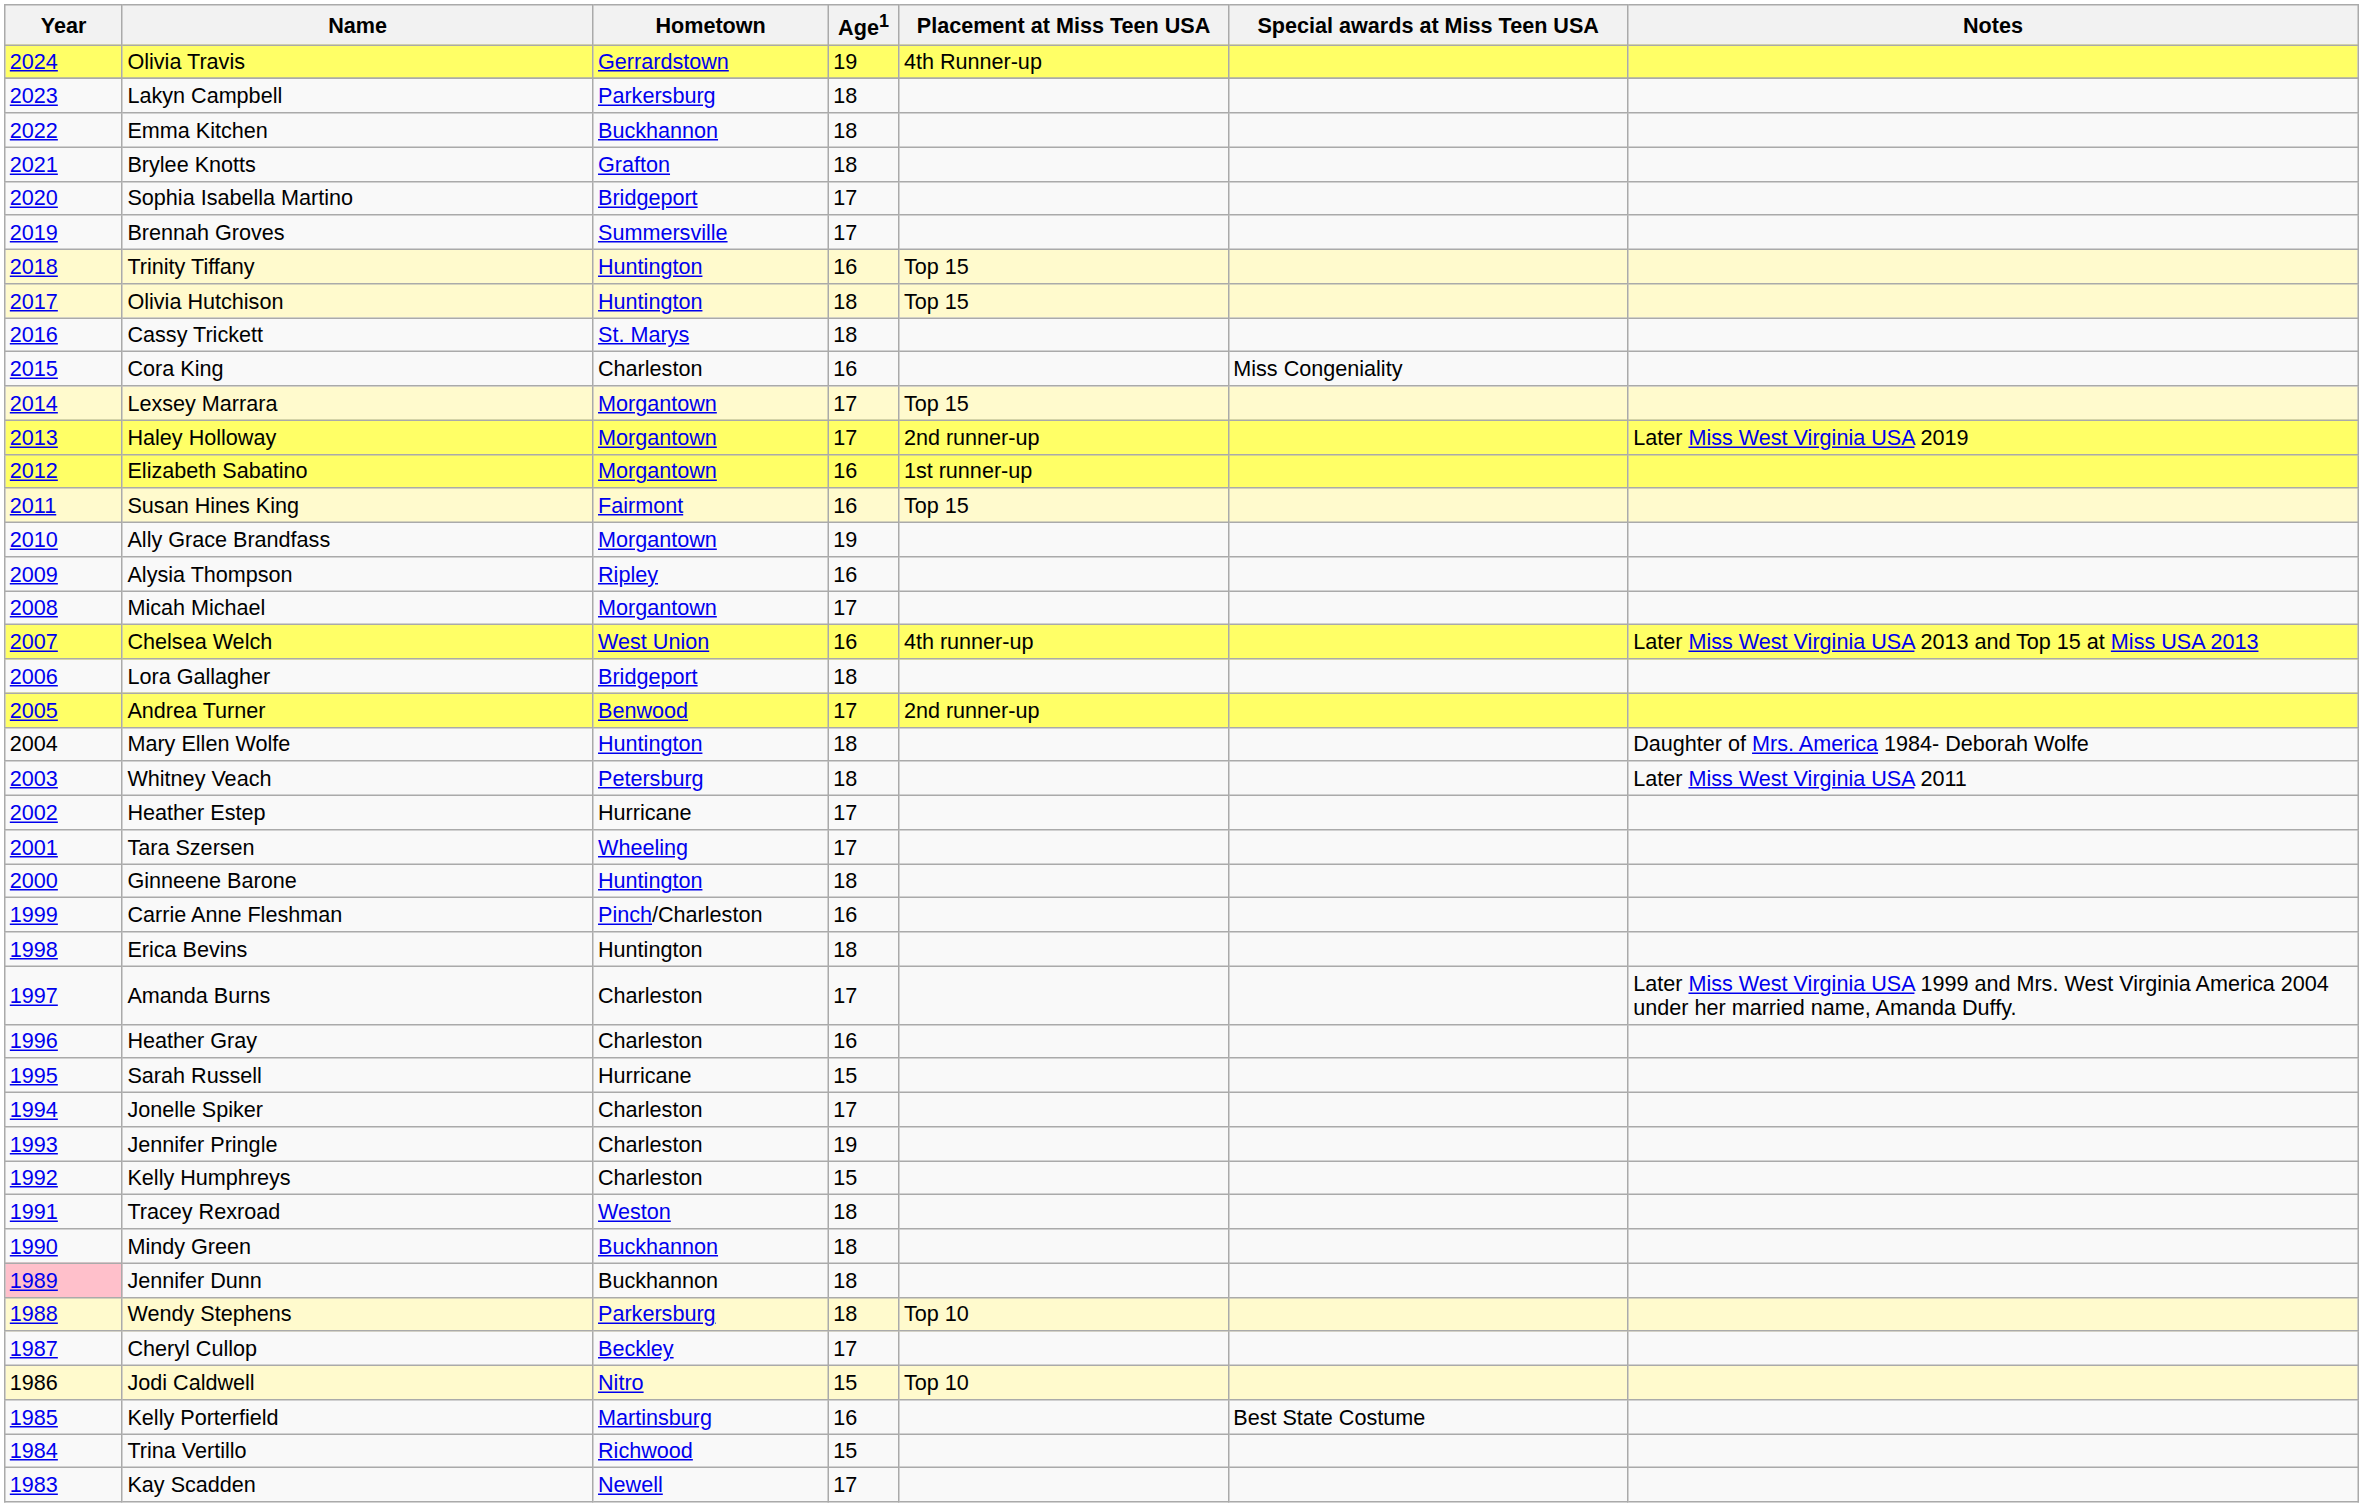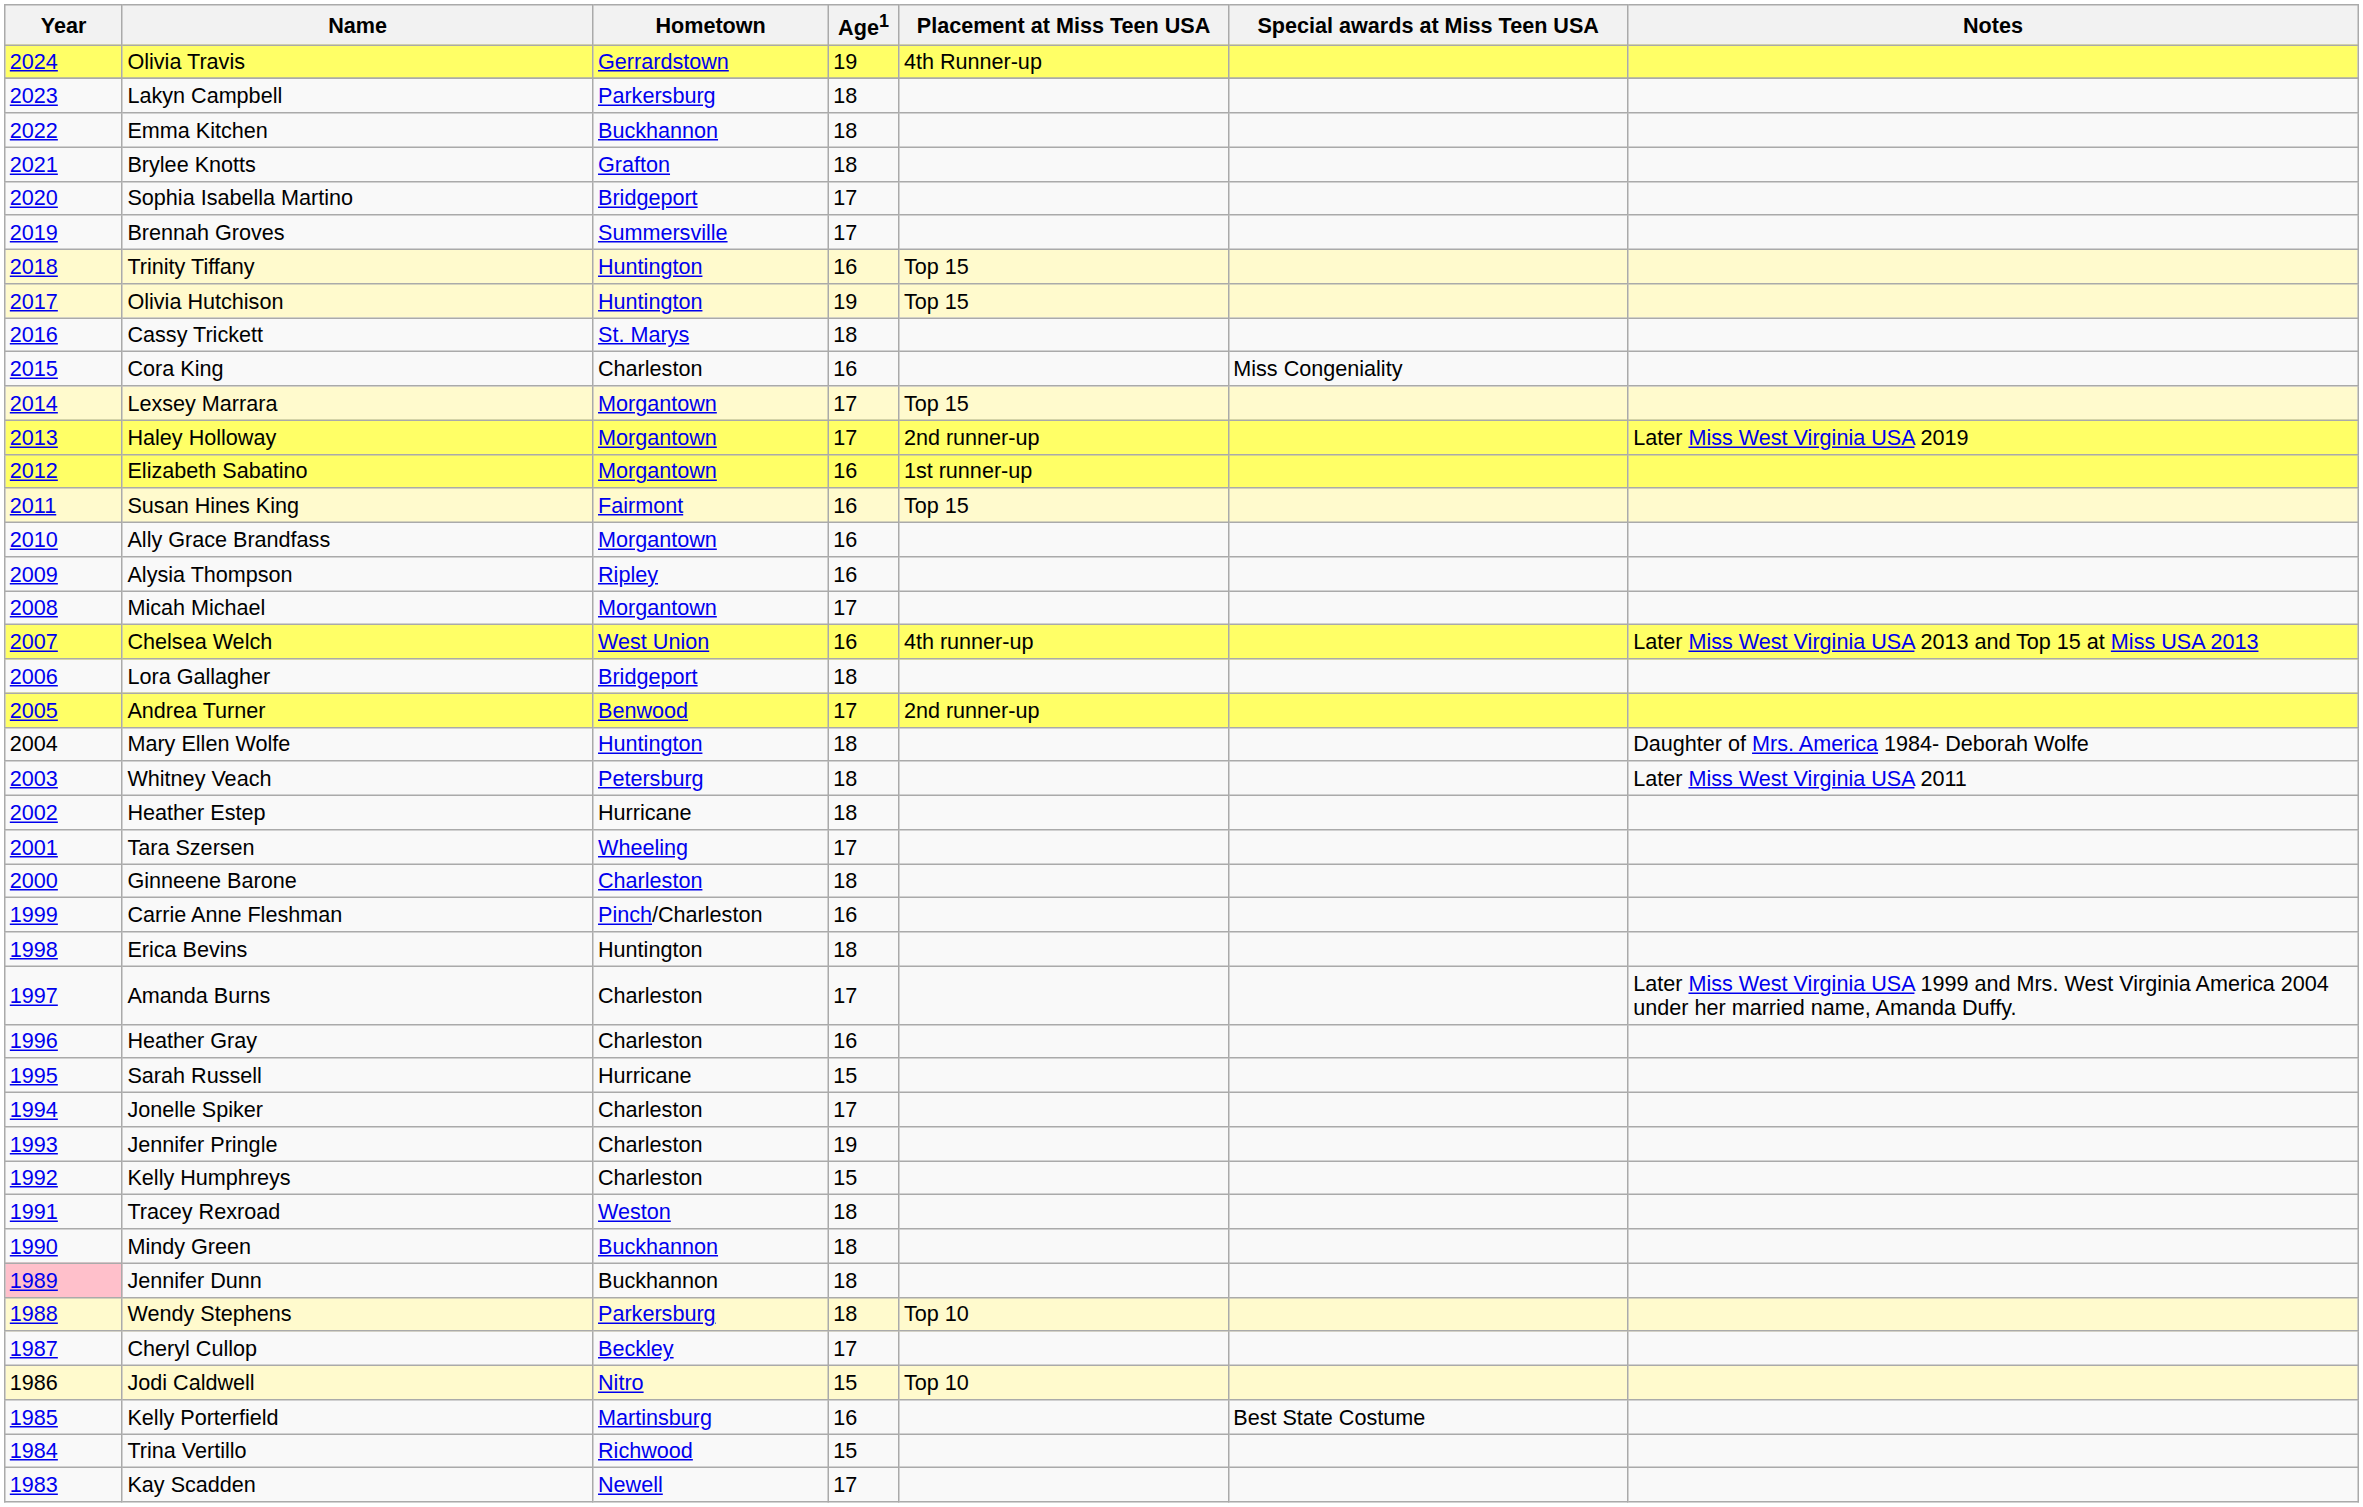(845, 301) 18 -> (845, 301) 19
(845, 540) 19 -> (845, 540) 16
(845, 813) 17 -> (845, 813) 18
(650, 881) Huntington -> (650, 881) Charleston
